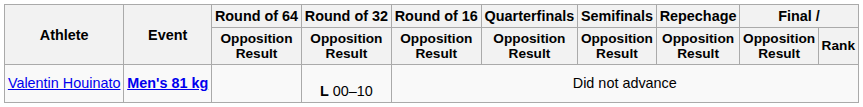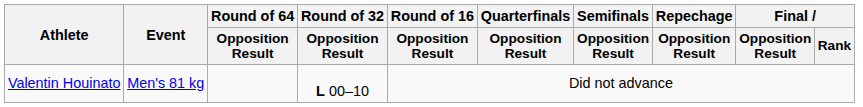(168, 83) bold -> (166, 83) normal
